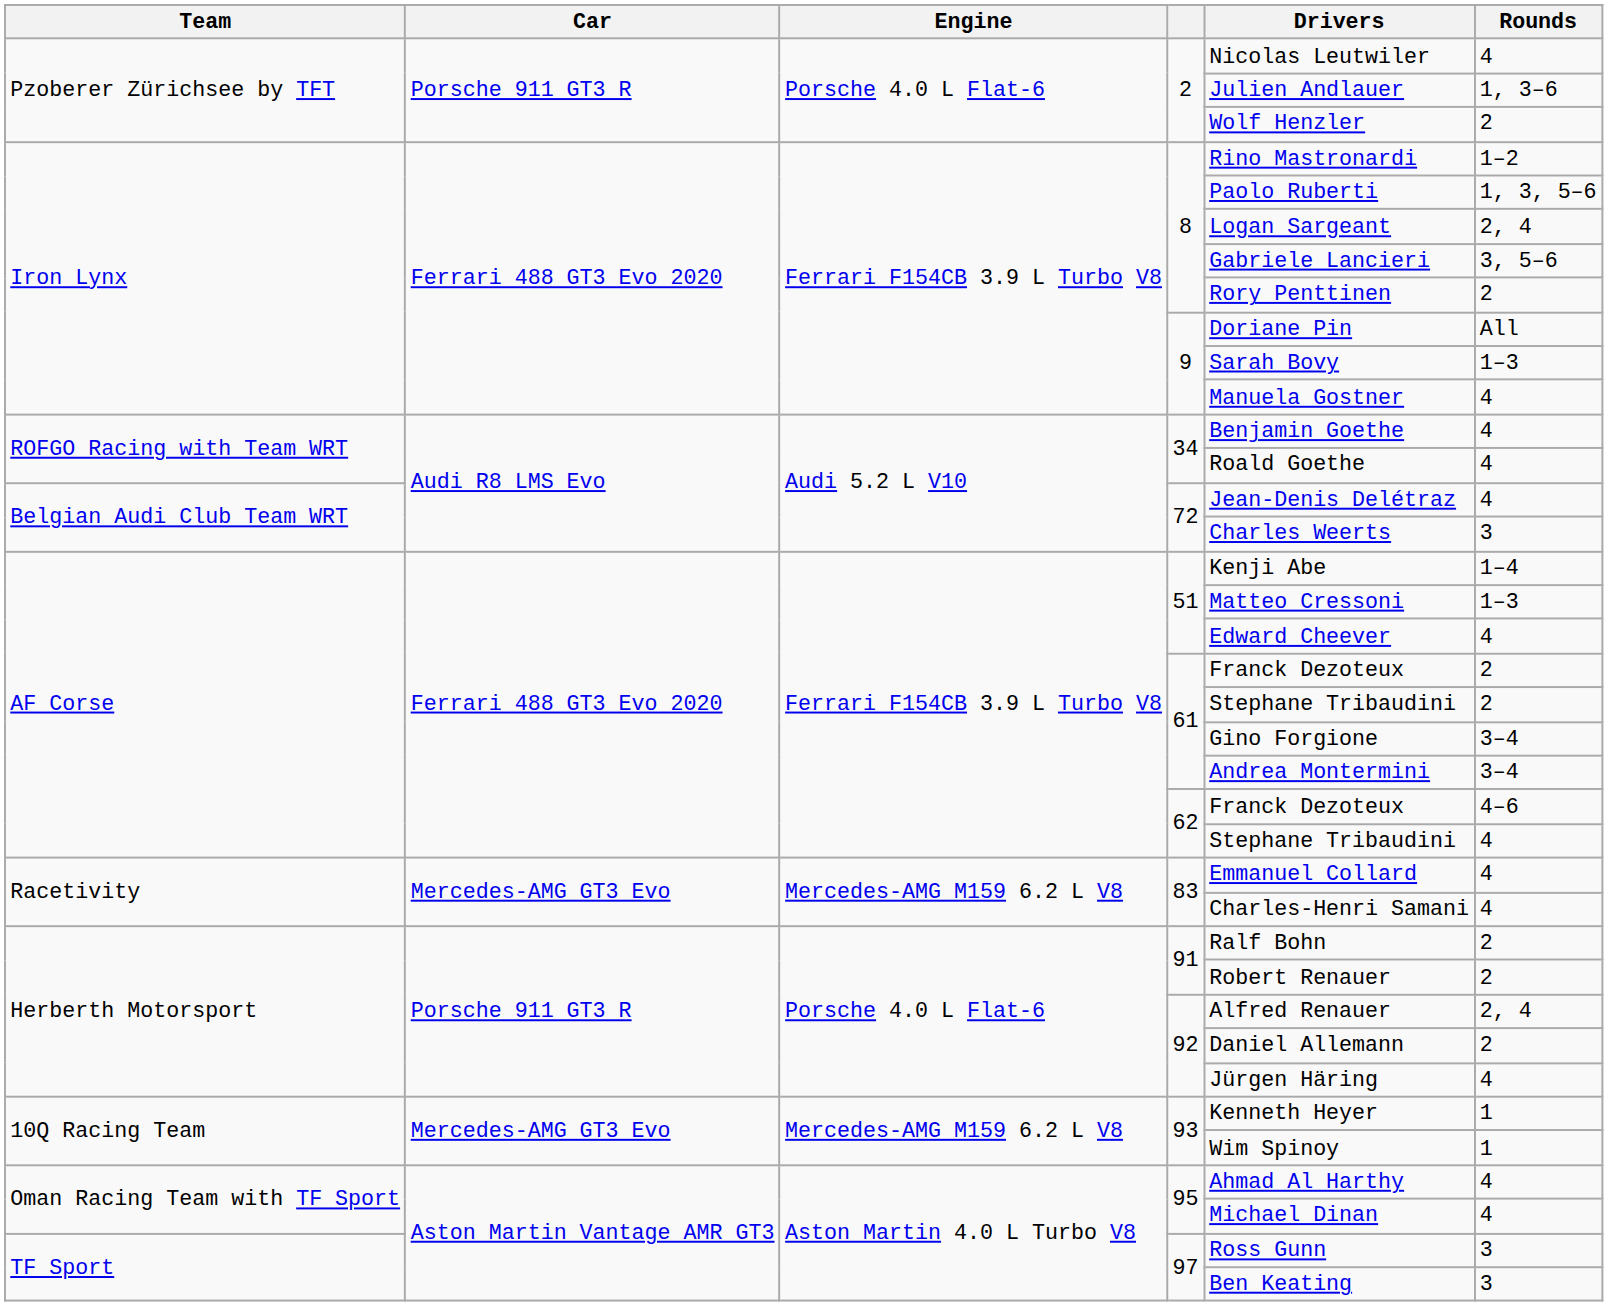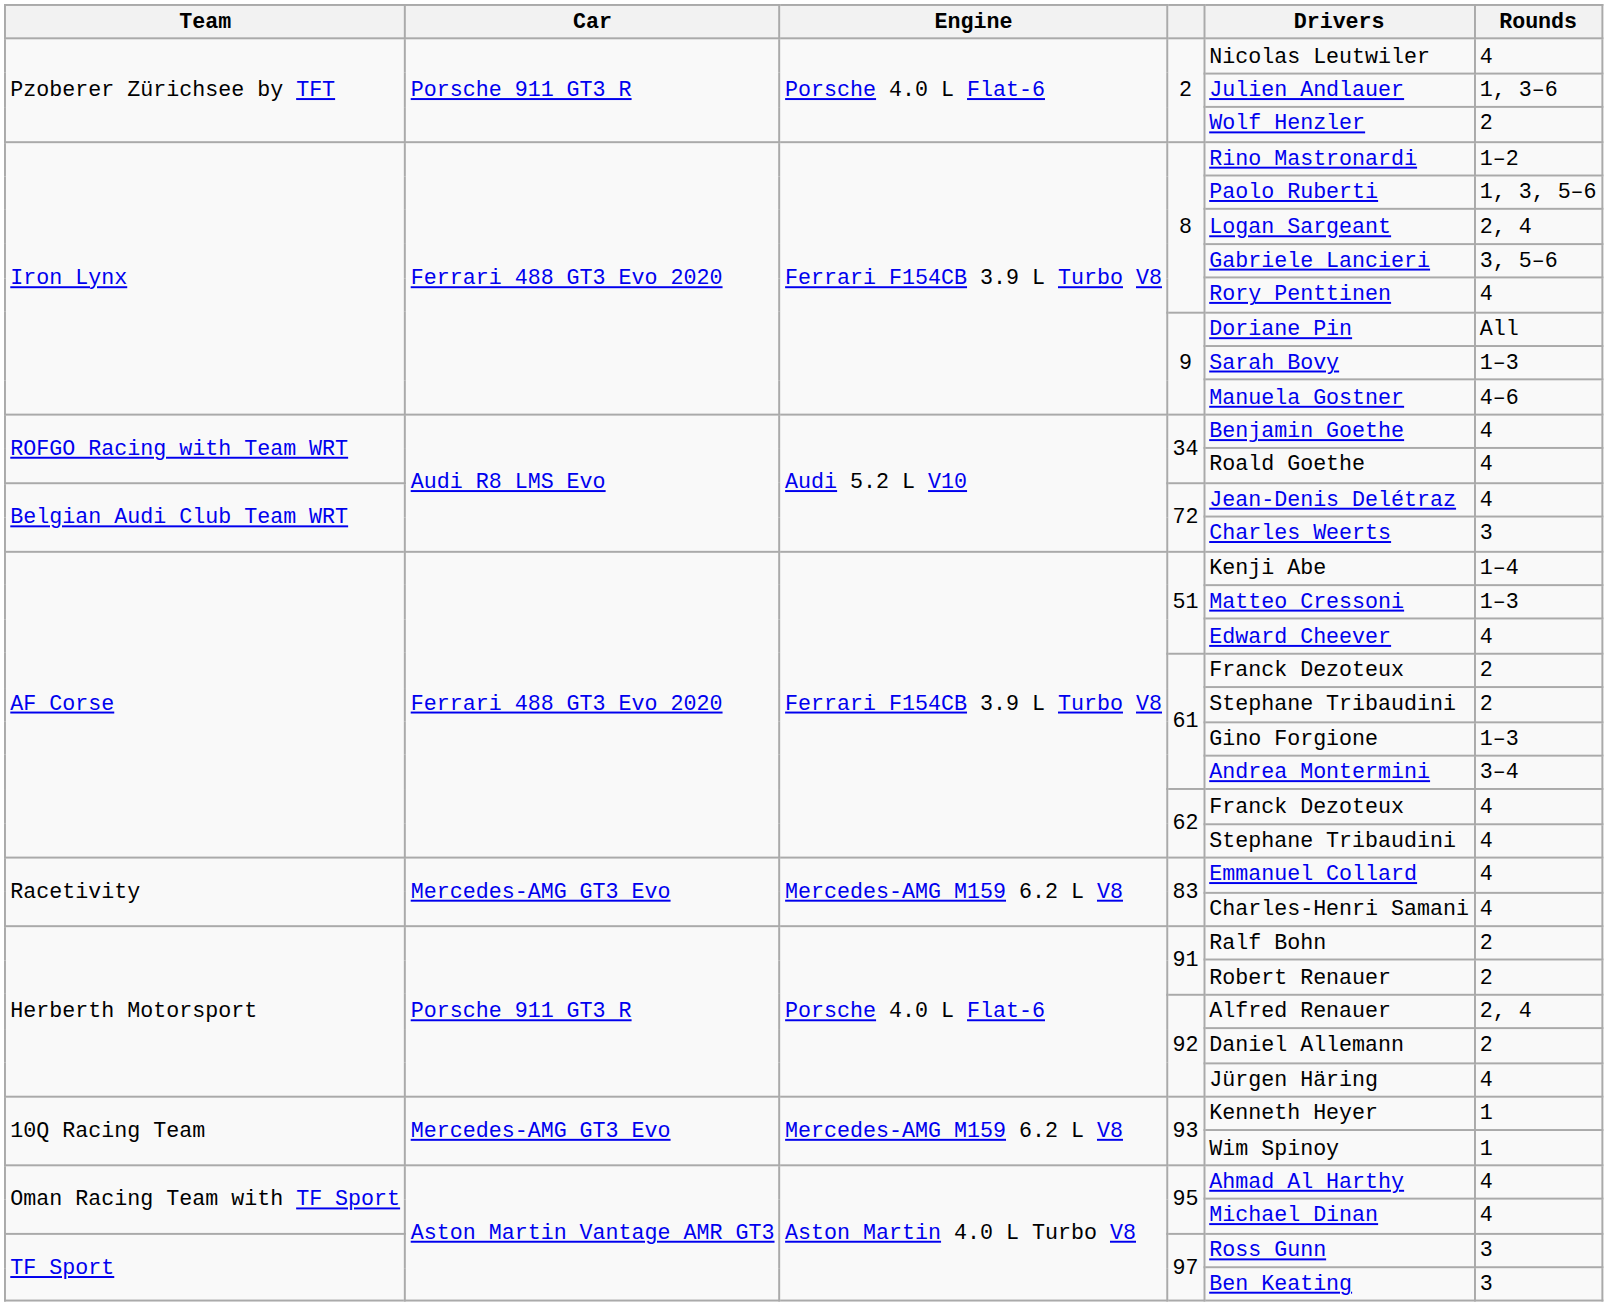(1486, 295) 2 -> (1486, 295) 4
(1486, 397) 4 -> (1499, 397) 4–6
(1499, 739) 3–4 -> (1499, 739) 1–3
(1499, 807) 4–6 -> (1486, 807) 4
